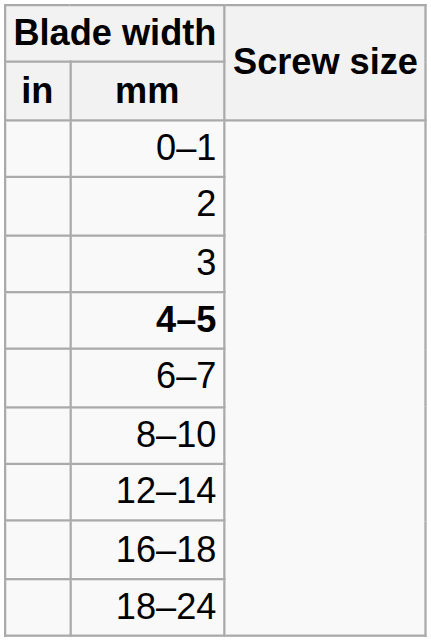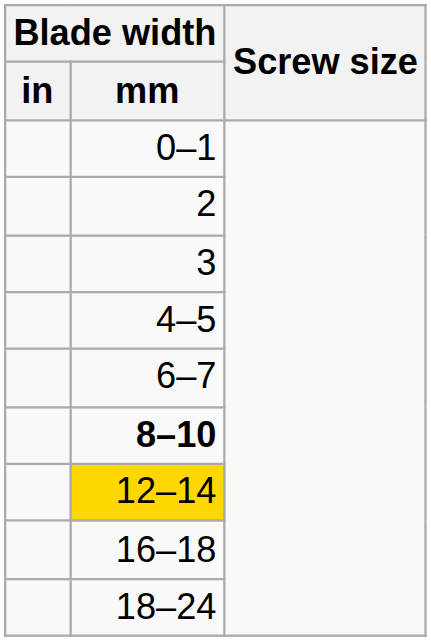(186, 319) bold -> (186, 319) normal
(176, 434) normal -> (176, 434) bold
(166, 491) no background -> (166, 491) gold background
